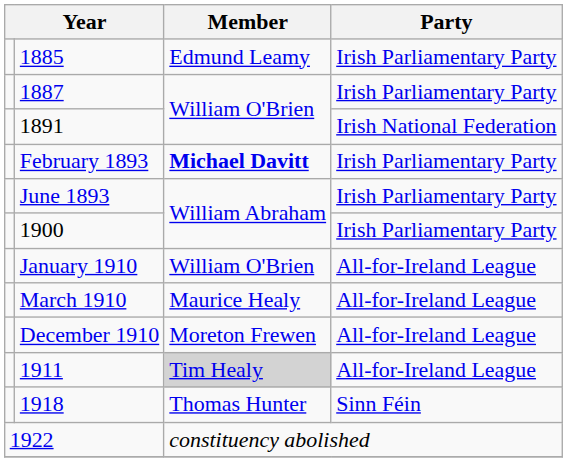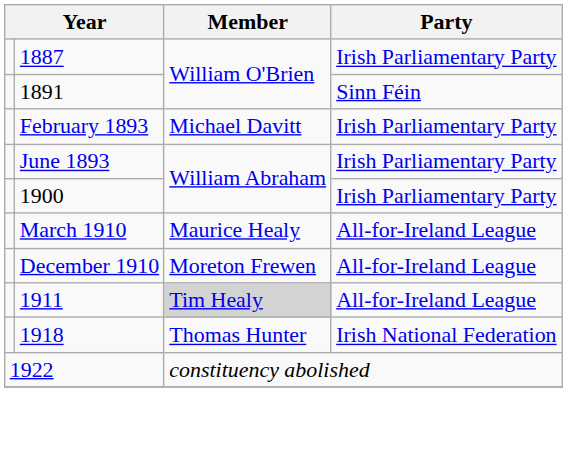- row: (42, 56)
(446, 126) Irish National Federation -> (379, 91) Sinn Féin
(239, 160) bold -> (235, 126) normal
- row: (79, 265)
(379, 404) Sinn Féin -> (446, 334) Irish National Federation
